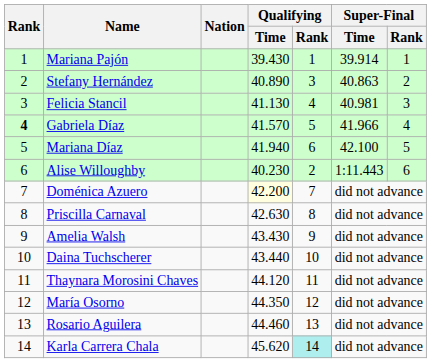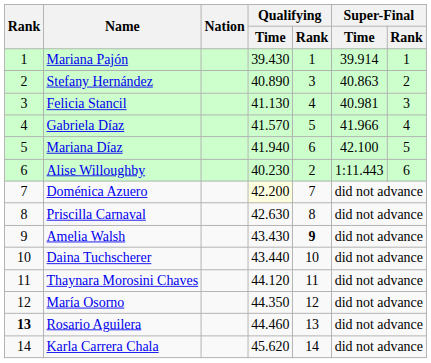(24, 125) bold -> (24, 125) normal
(312, 236) normal -> (312, 236) bold
(24, 324) normal -> (24, 324) bold
(312, 346) paleturquoise background -> (312, 346) no background
